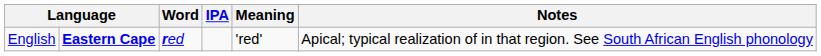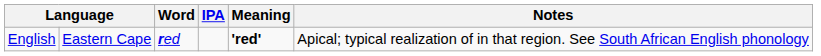(109, 39) bold -> (107, 39) normal
(249, 39) normal -> (246, 39) bold
